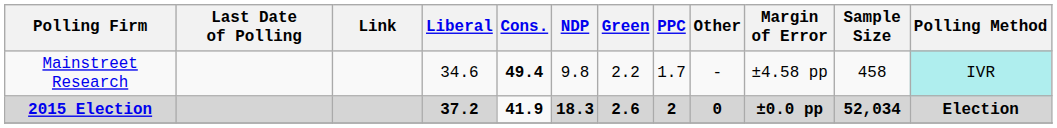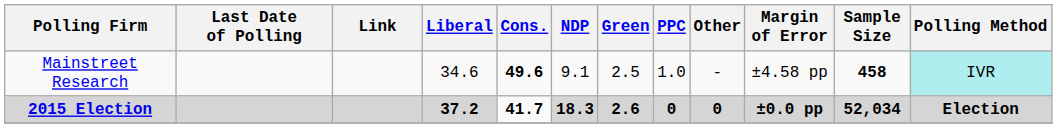(524, 73) 49.4 -> (524, 73) 49.6
(575, 73) 9.8 -> (575, 73) 9.1
(626, 73) 2.2 -> (626, 73) 2.5
(671, 73) 1.7 -> (671, 73) 1.0
(872, 73) normal -> (872, 73) bold
(524, 109) 41.9 -> (524, 109) 41.7
(671, 109) 2 -> (671, 109) 0
